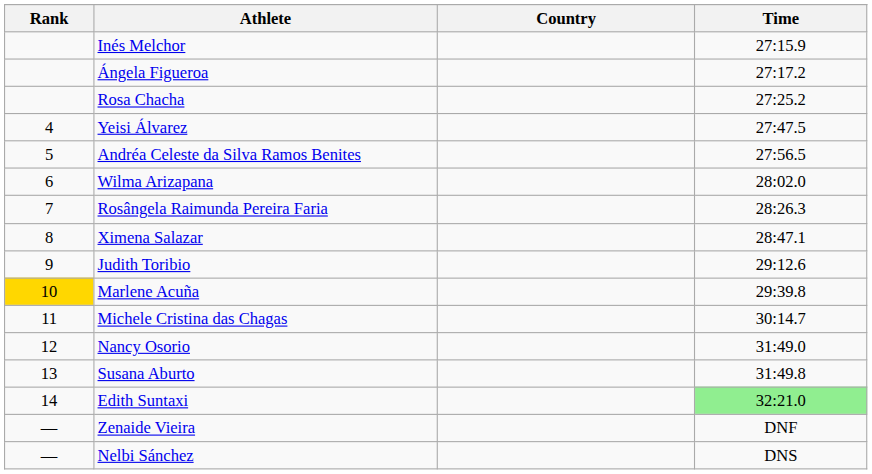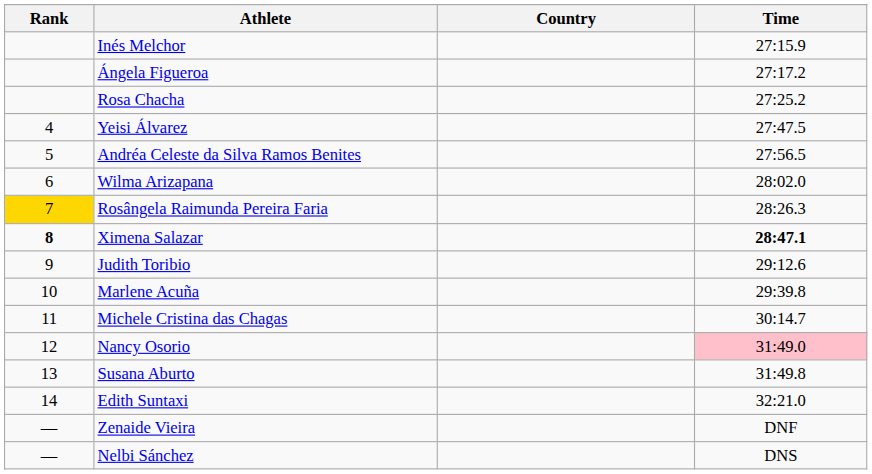(49, 209) no background -> (49, 209) gold background
(49, 236) normal -> (49, 236) bold
(781, 236) normal -> (781, 236) bold
(49, 291) gold background -> (49, 291) no background
(781, 346) no background -> (781, 346) pink background
(781, 400) lightgreen background -> (781, 400) no background
